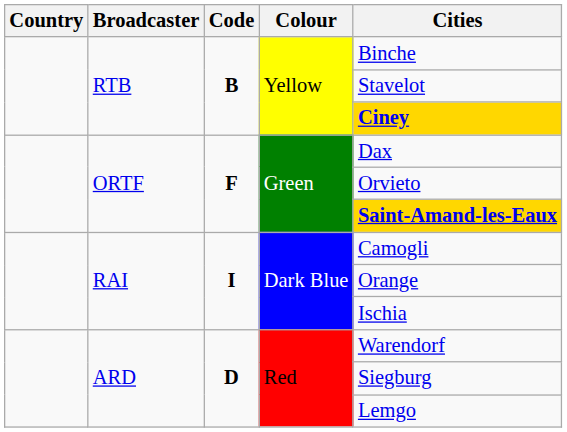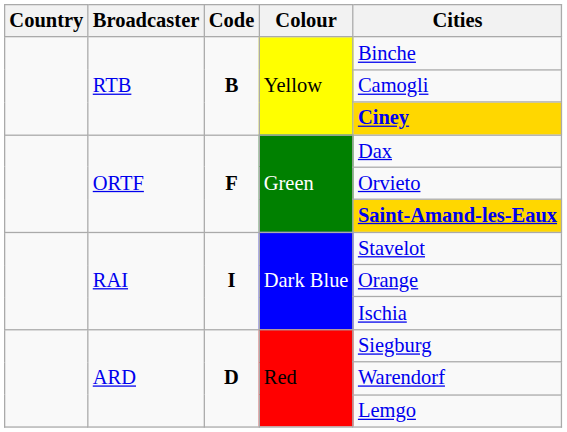(391, 85) Stavelot -> (393, 85) Camogli
(393, 248) Camogli -> (391, 248) Stavelot
(401, 345) Warendorf -> (395, 345) Siegburg
(395, 378) Siegburg -> (401, 378) Warendorf
